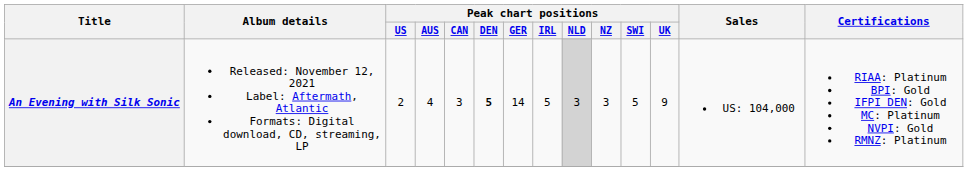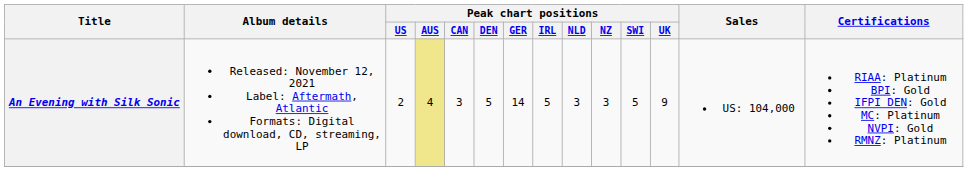(430, 103) no background -> (430, 103) khaki background
(489, 103) bold -> (489, 103) normal
(577, 103) lightgrey background -> (577, 103) no background
